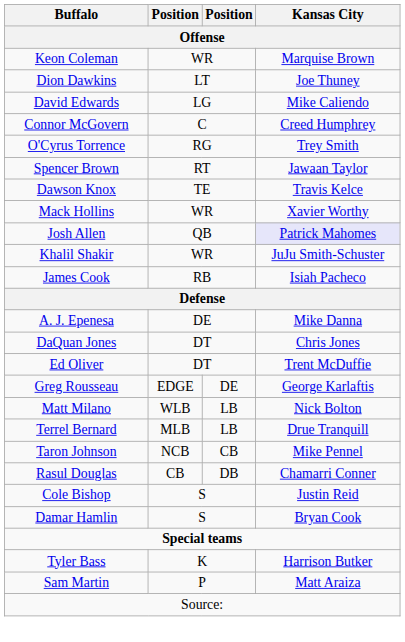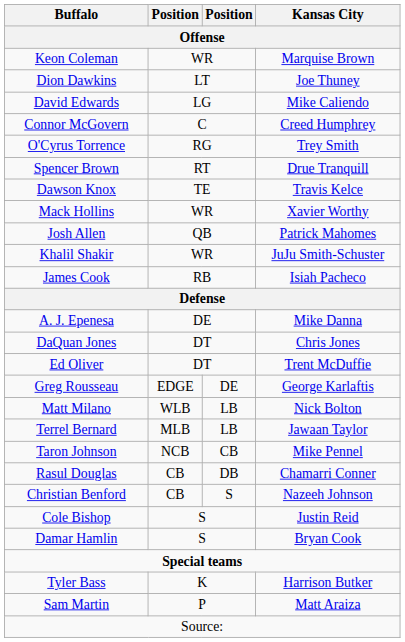(328, 168) Jawaan Taylor -> (328, 168) Drue Tranquill
(328, 233) lavender background -> (328, 233) no background
(328, 430) Drue Tranquill -> (328, 430) Jawaan Taylor
+ row: (76, 495)
